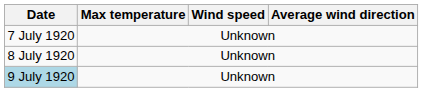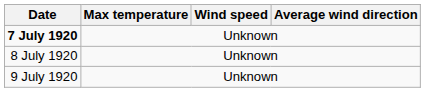(41, 36) normal -> (42, 36) bold
(41, 77) lightblue background -> (44, 77) no background
